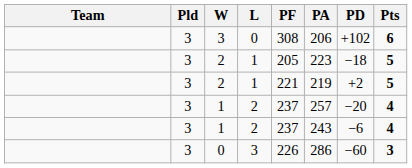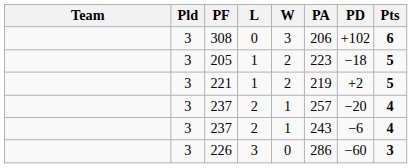columns swapped: (221, 15) <-> (288, 15)
